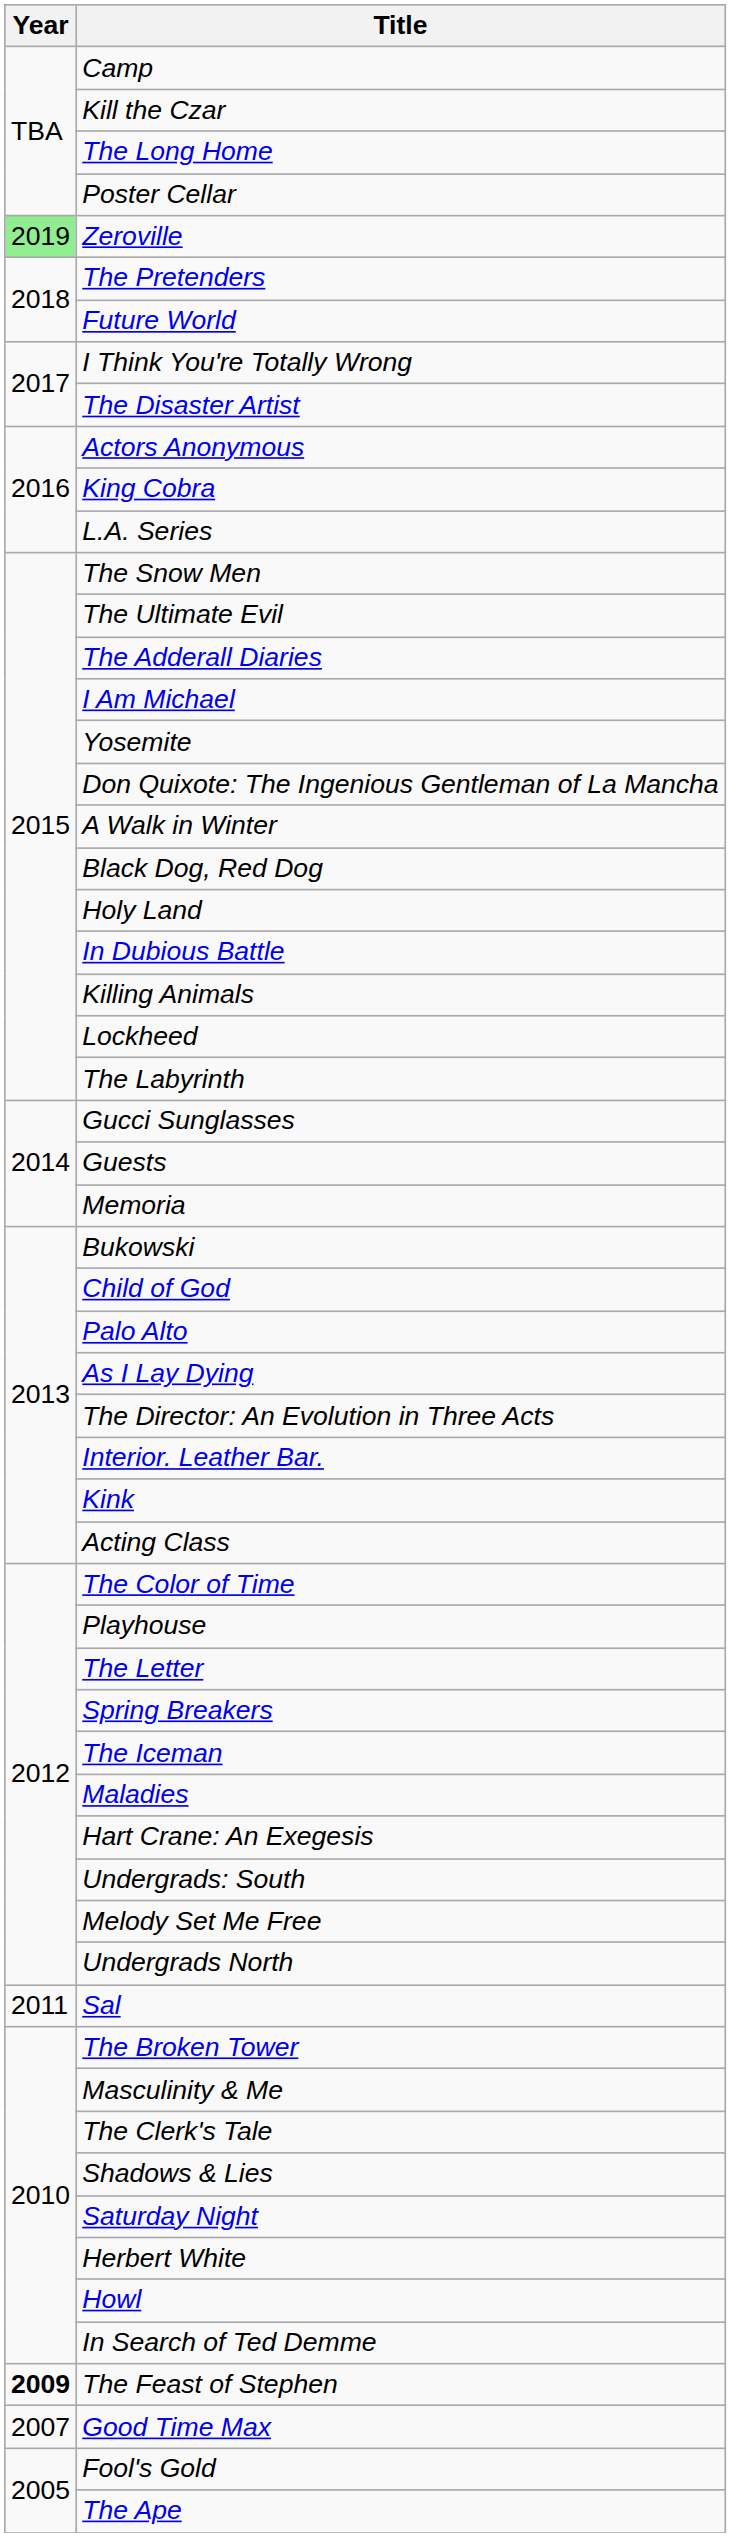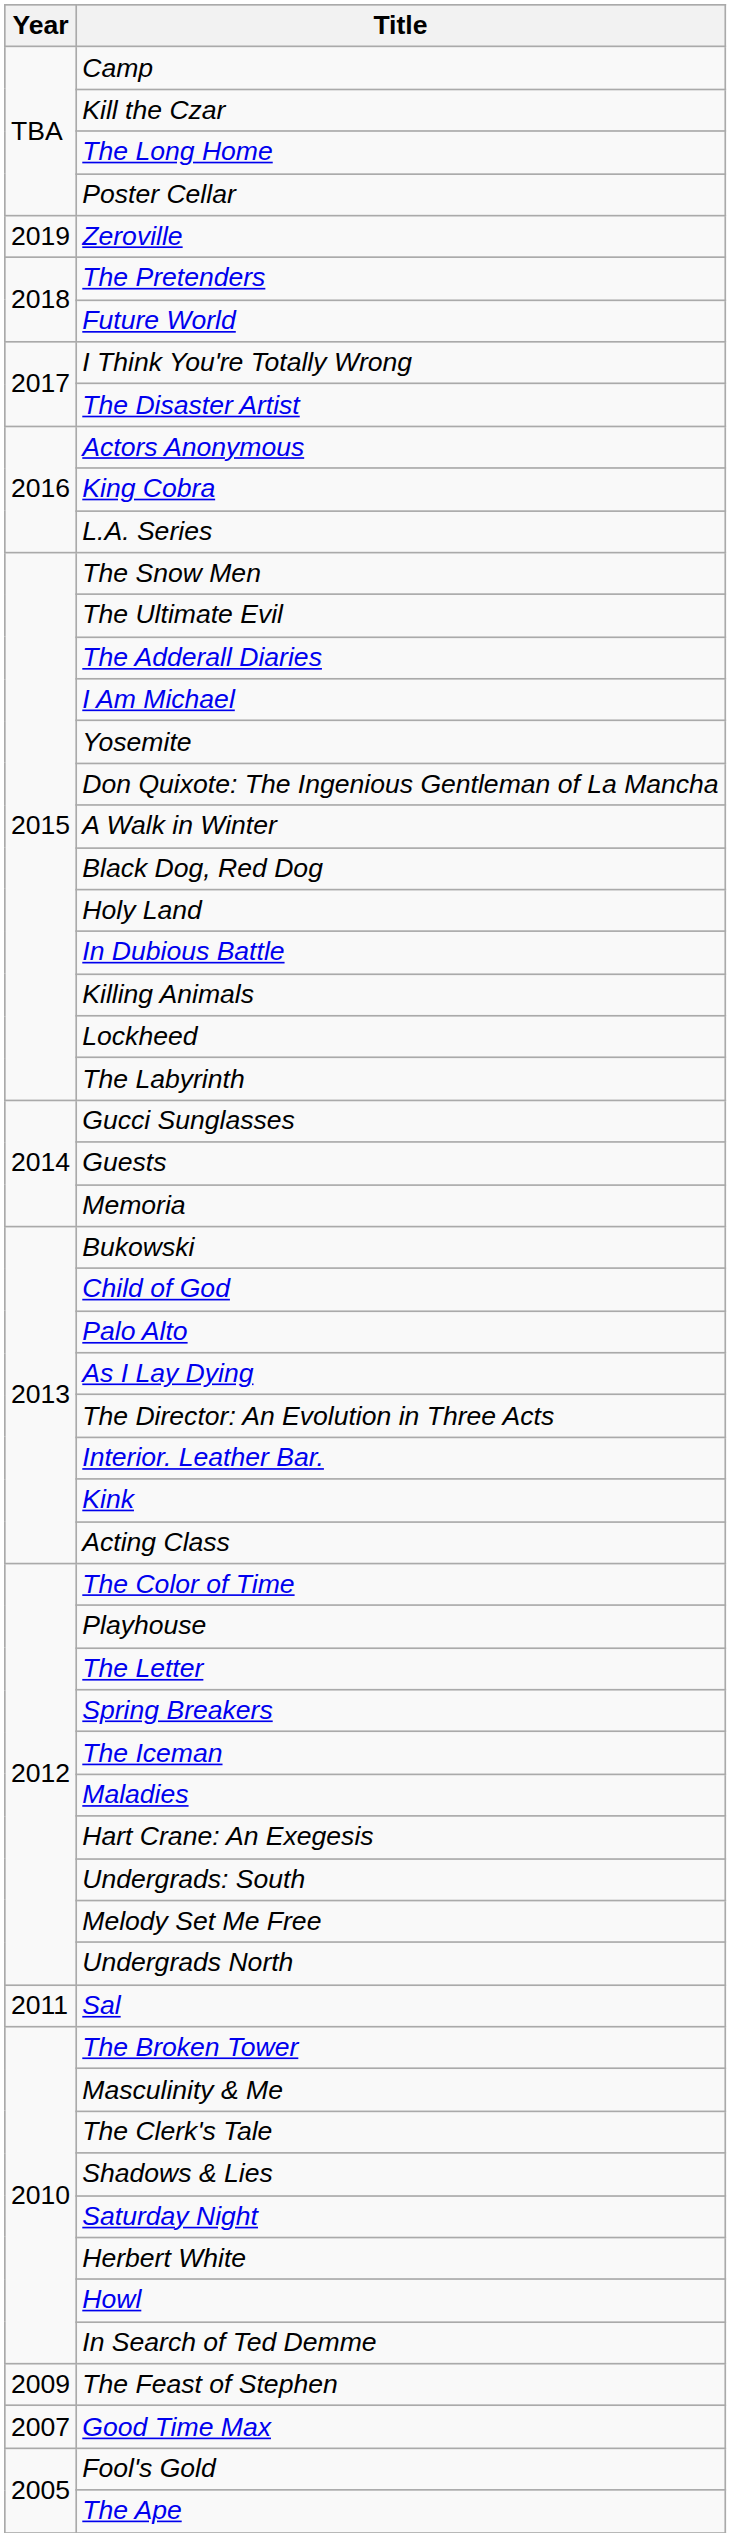(40, 236) lightgreen background -> (40, 236) no background
(40, 2384) bold -> (40, 2384) normal
